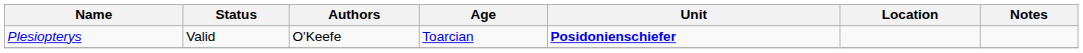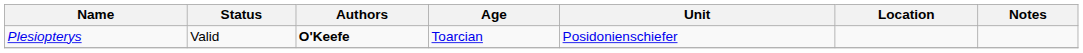(317, 36) normal -> (324, 36) bold
(613, 36) bold -> (620, 36) normal
